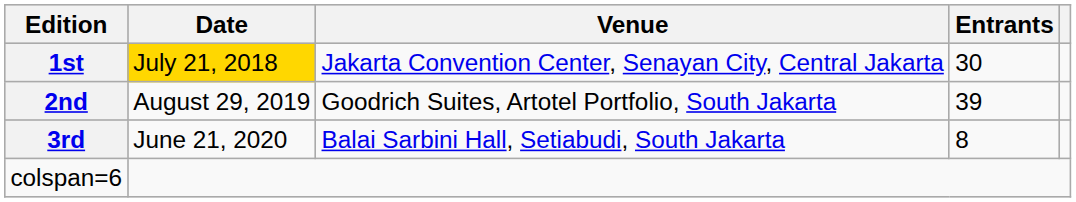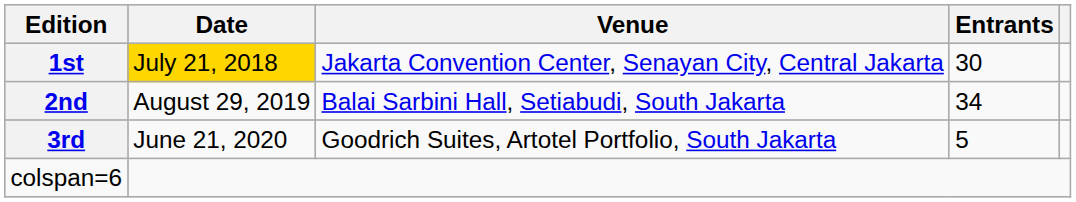(579, 101) Goodrich Suites, Artotel Portfolio, South Jakarta -> (553, 101) Balai Sarbini Hall, Setiabudi, South Jakarta
(969, 101) 39 -> (969, 101) 34
(553, 140) Balai Sarbini Hall, Setiabudi, South Jakarta -> (579, 140) Goodrich Suites, Artotel Portfolio, South Jakarta
(962, 140) 8 -> (962, 140) 5
